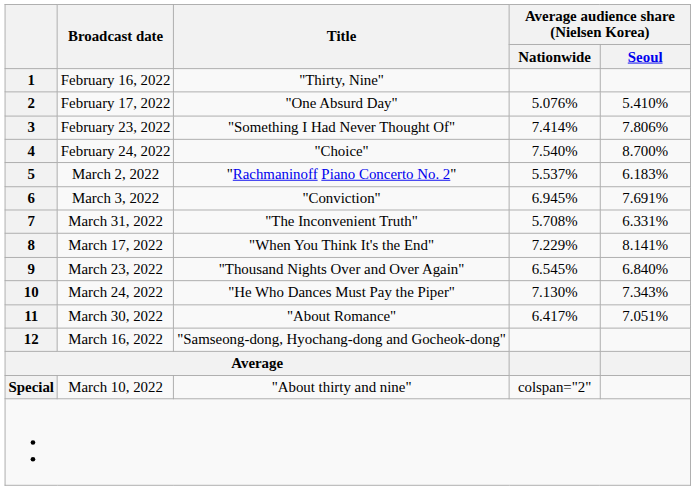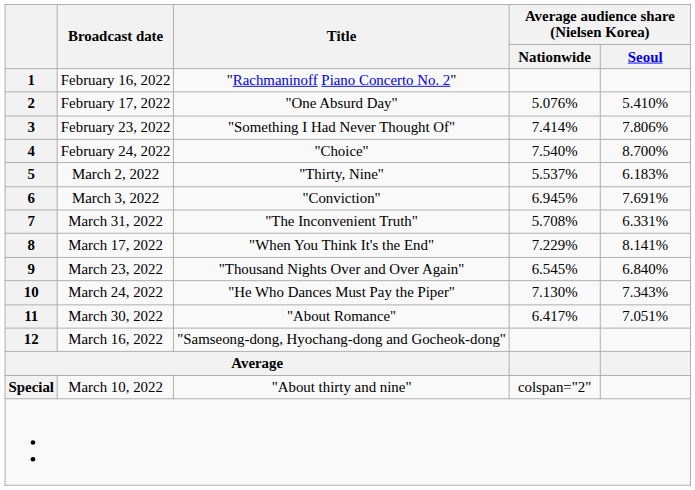(342, 80) "Thirty, Nine" -> (342, 80) "Rachmaninoff Piano Concerto No. 2"
(342, 174) "Rachmaninoff Piano Concerto No. 2" -> (342, 174) "Thirty, Nine"
